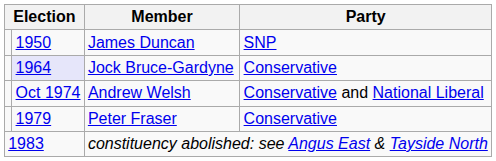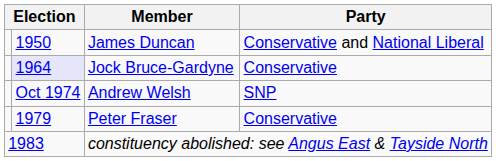(260, 42) SNP -> (364, 42) Conservative and National Liberal
(364, 93) Conservative and National Liberal -> (260, 93) SNP
